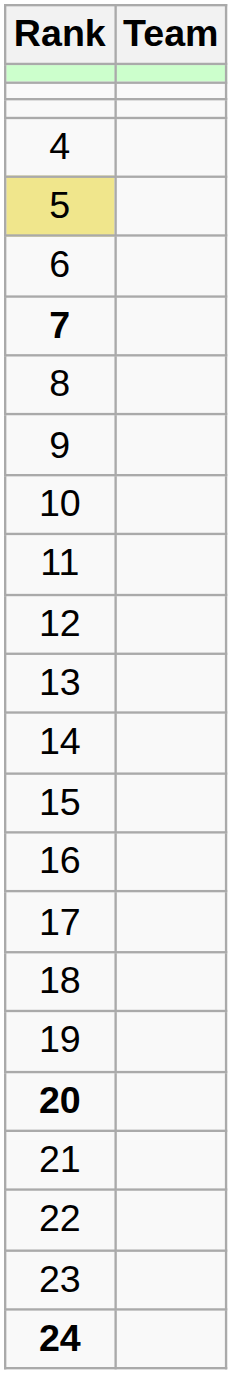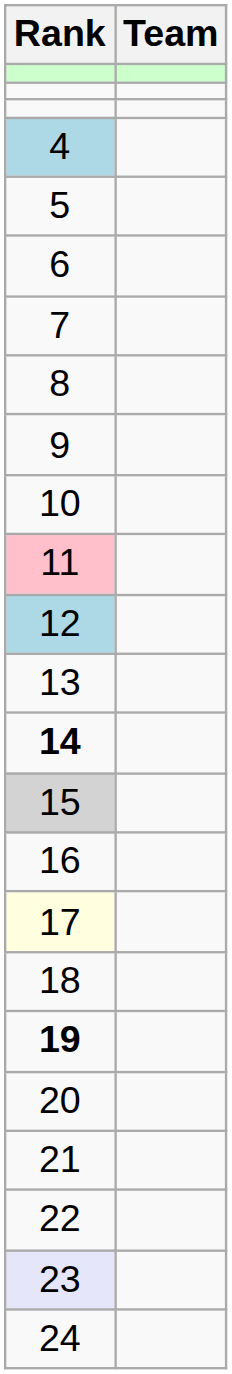(60, 145) no background -> (60, 145) lightblue background
(60, 205) khaki background -> (60, 205) no background
(60, 324) bold -> (60, 324) normal
(60, 563) no background -> (60, 563) pink background
(60, 622) no background -> (60, 622) lightblue background
(60, 742) normal -> (60, 742) bold
(60, 801) no background -> (60, 801) lightgrey background
(60, 921) no background -> (60, 921) lightyellow background
(60, 1040) normal -> (60, 1040) bold
(60, 1100) bold -> (60, 1100) normal
(60, 1278) no background -> (60, 1278) lavender background
(60, 1338) bold -> (60, 1338) normal
